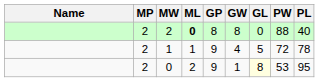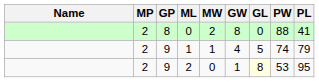columns swapped: (169, 13) <-> (214, 13)
(192, 31) bold -> (189, 31) normal
(304, 31) 40 -> (304, 31) 41
(282, 49) 72 -> (282, 49) 74
(304, 49) 78 -> (304, 49) 79
